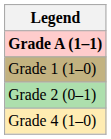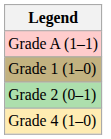(55, 43) bold -> (53, 43) normal
